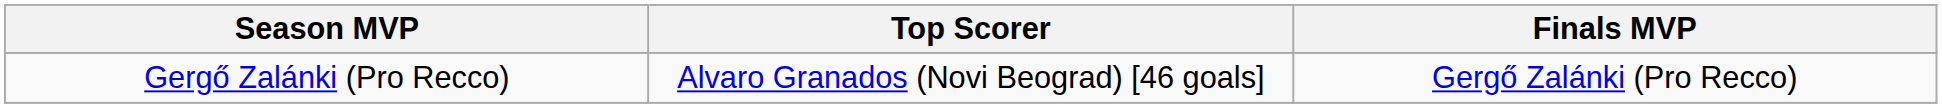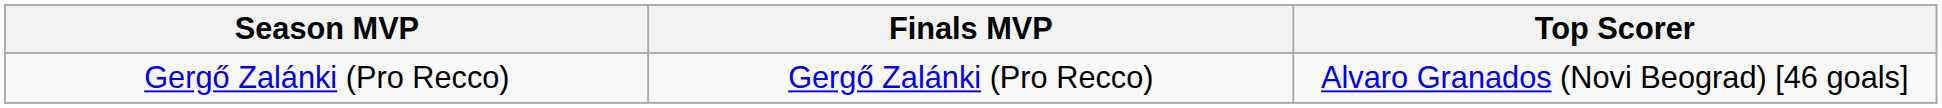columns swapped: (971, 28) <-> (1615, 28)
